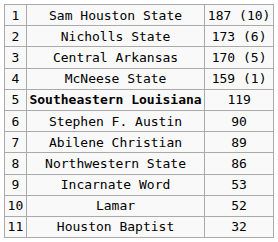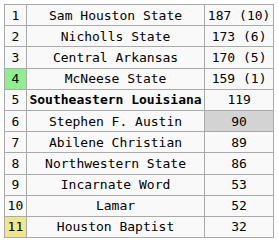(15, 79) no background -> (15, 79) lightgreen background
(239, 121) no background -> (239, 121) lightgrey background
(15, 227) no background -> (15, 227) khaki background
